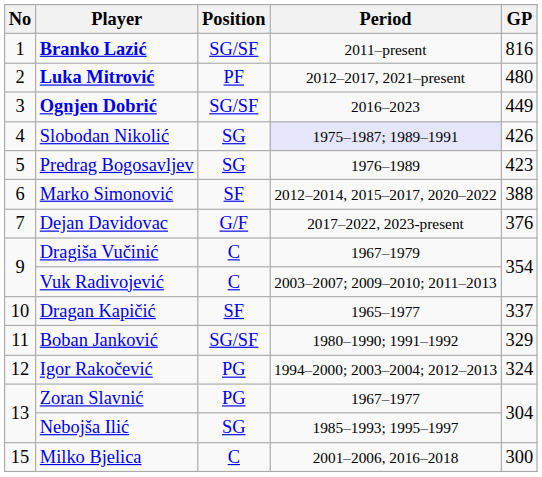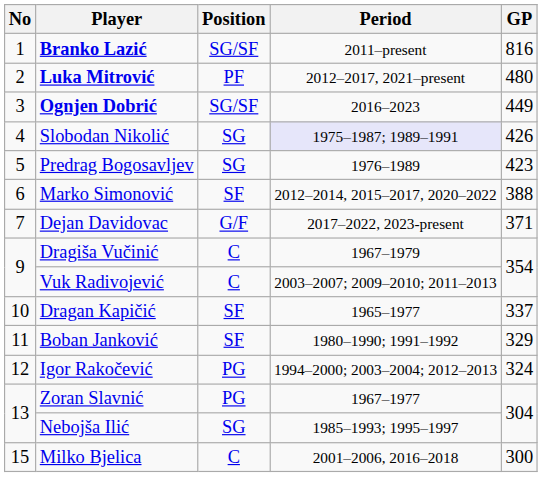(519, 223) 376 -> (519, 223) 371
(234, 340) SG/SF -> (234, 340) SF
